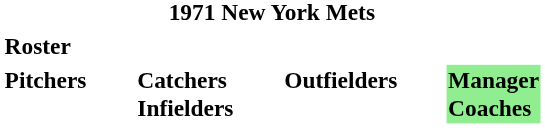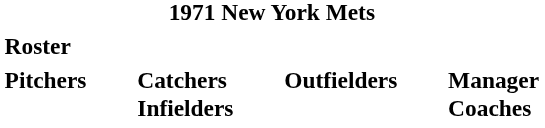(494, 93) lightgreen background -> (494, 93) no background
